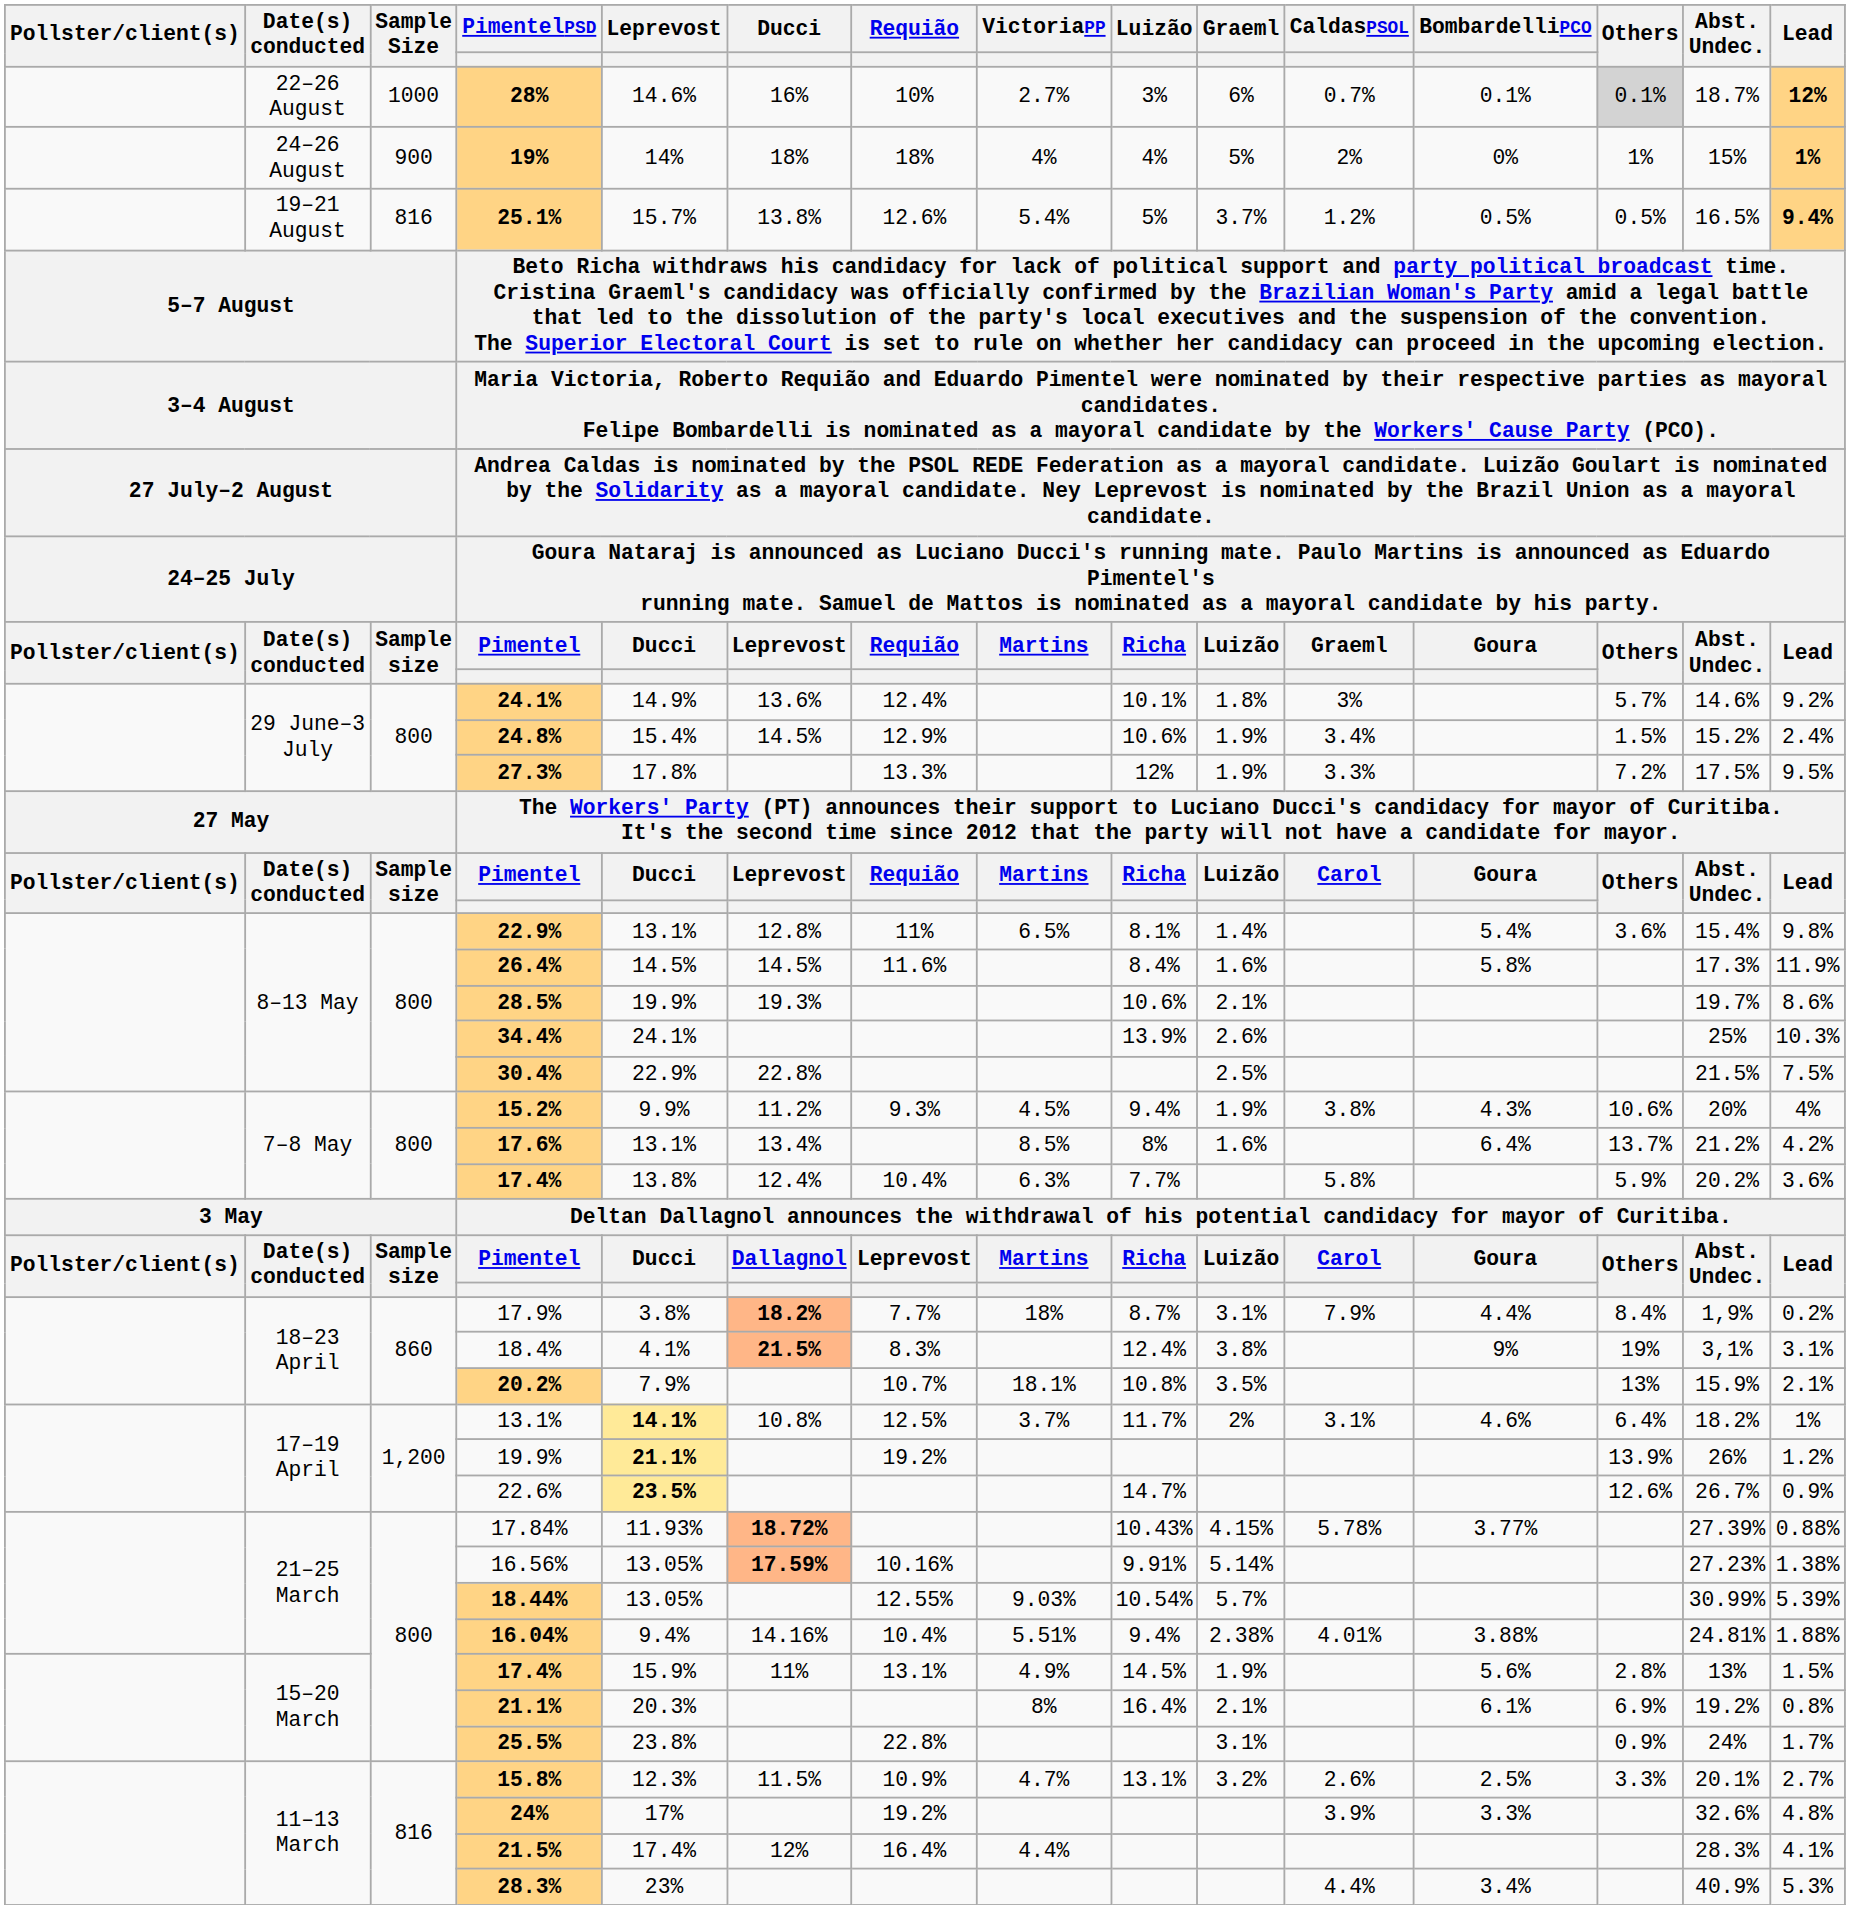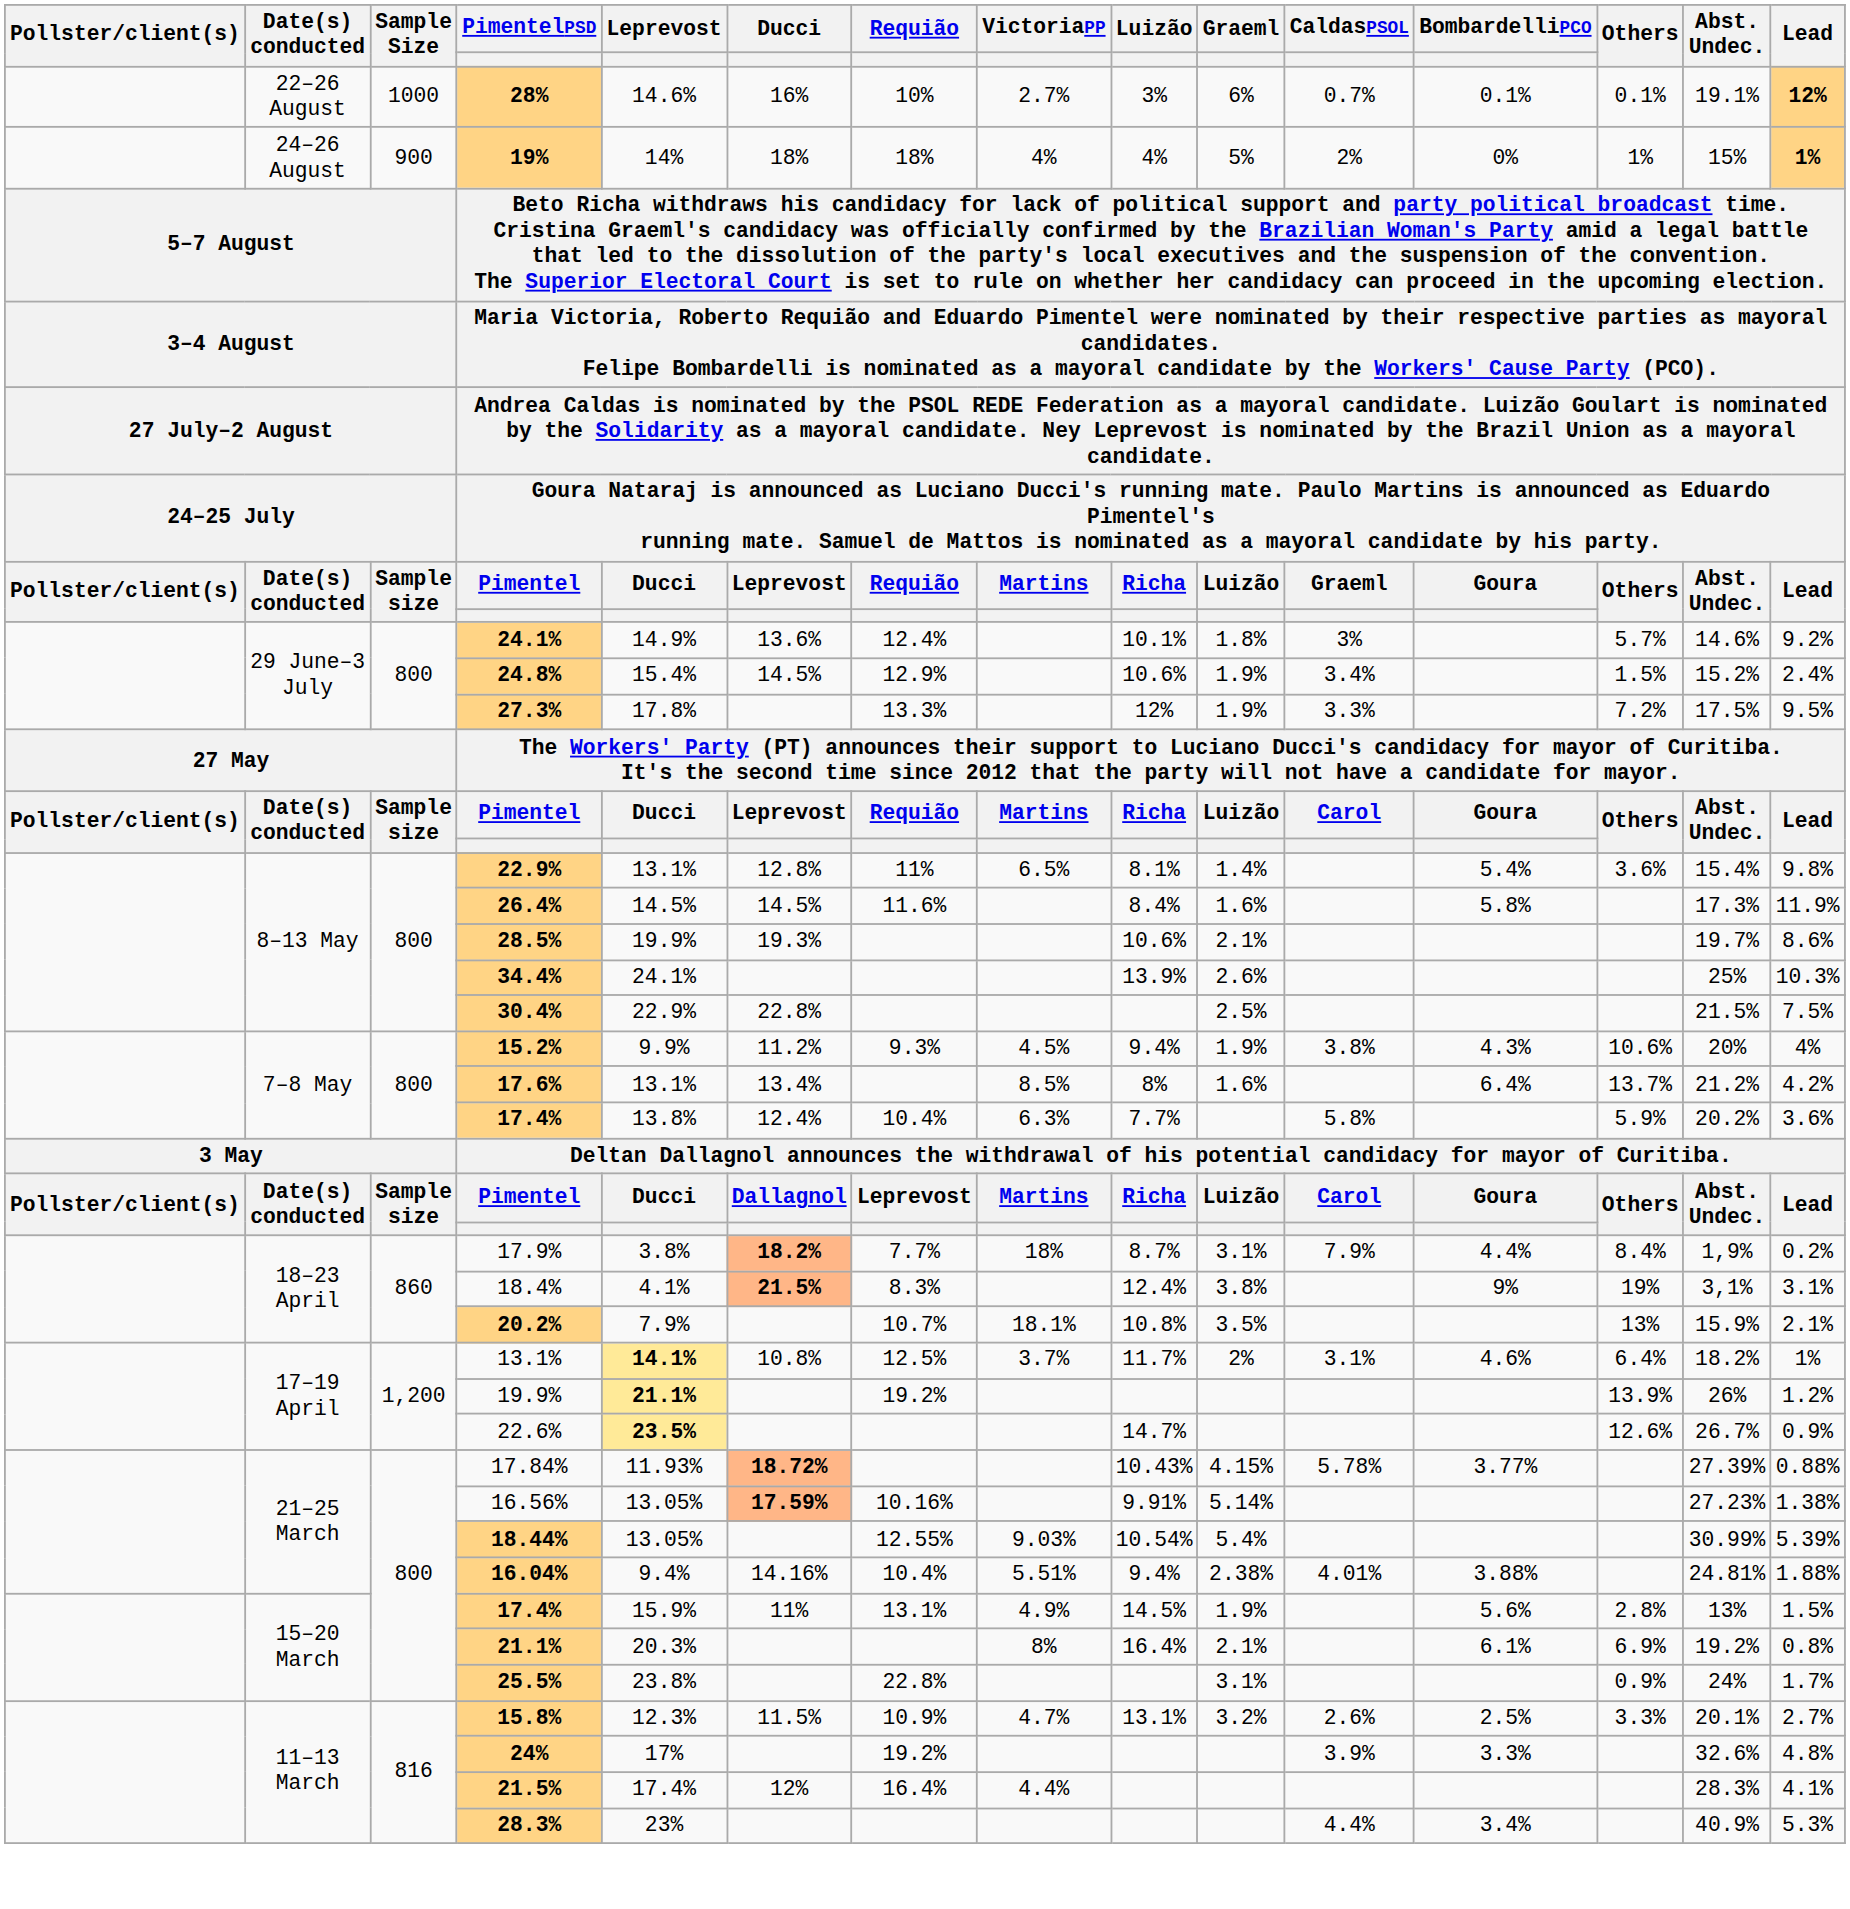(1640, 96) lightgrey background -> (1640, 96) no background
(1727, 96) 18.7% -> (1727, 96) 19.1%
- row: (308, 219)
(1241, 1600) 5.7% -> (1241, 1539) 5.4%
